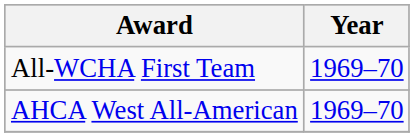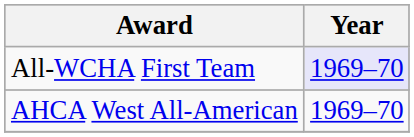(357, 68) no background -> (357, 68) lavender background
